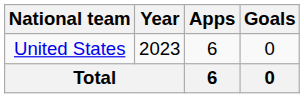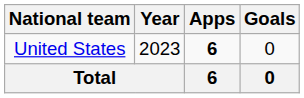(212, 48) normal -> (212, 48) bold
